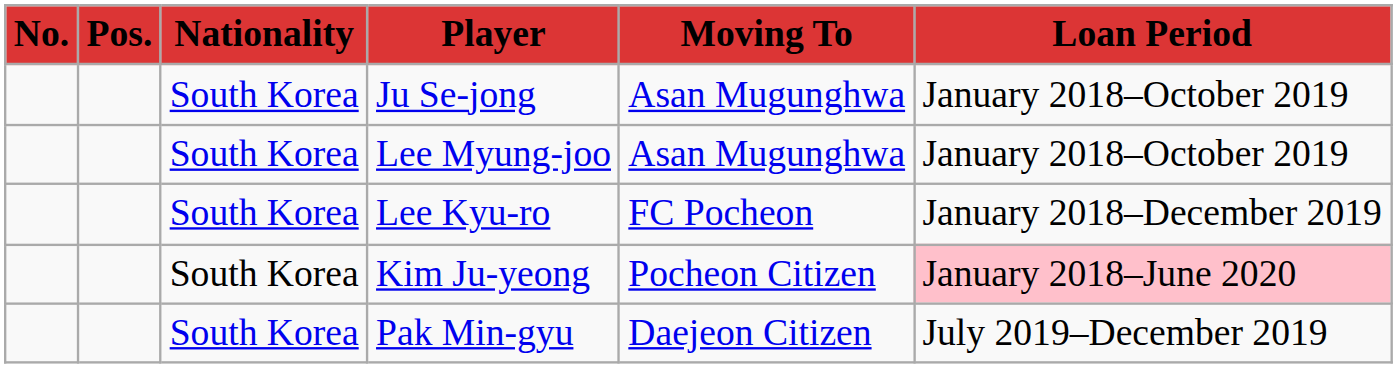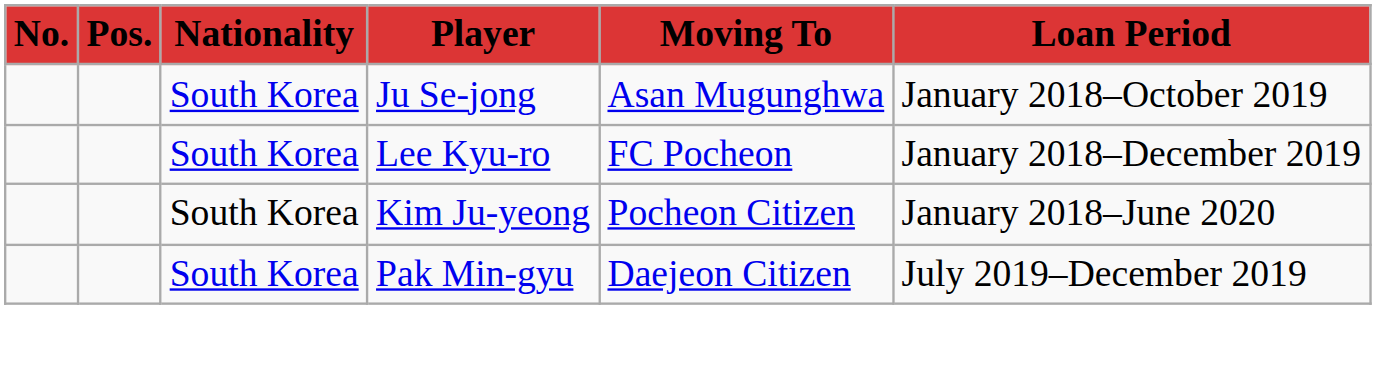- row: (494, 153)
(1109, 272) pink background -> (1088, 213) no background
